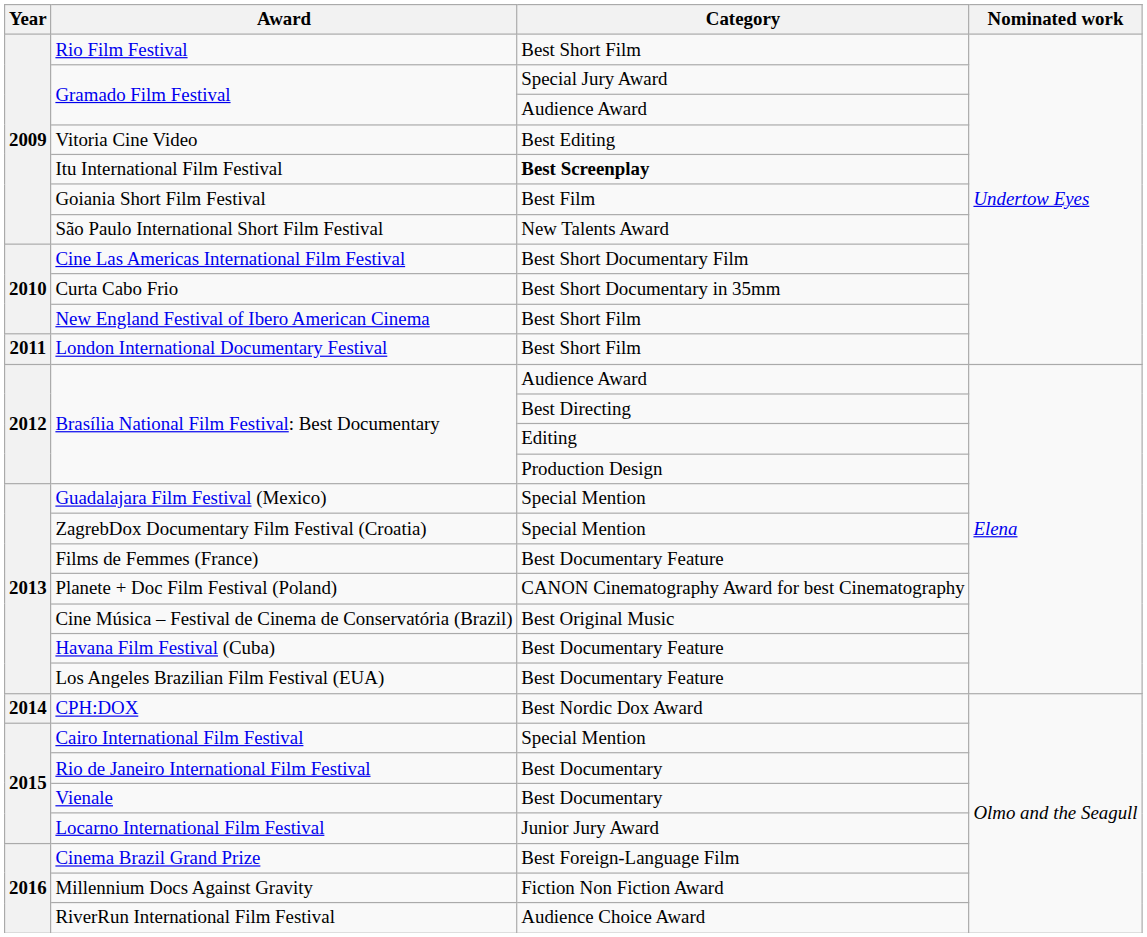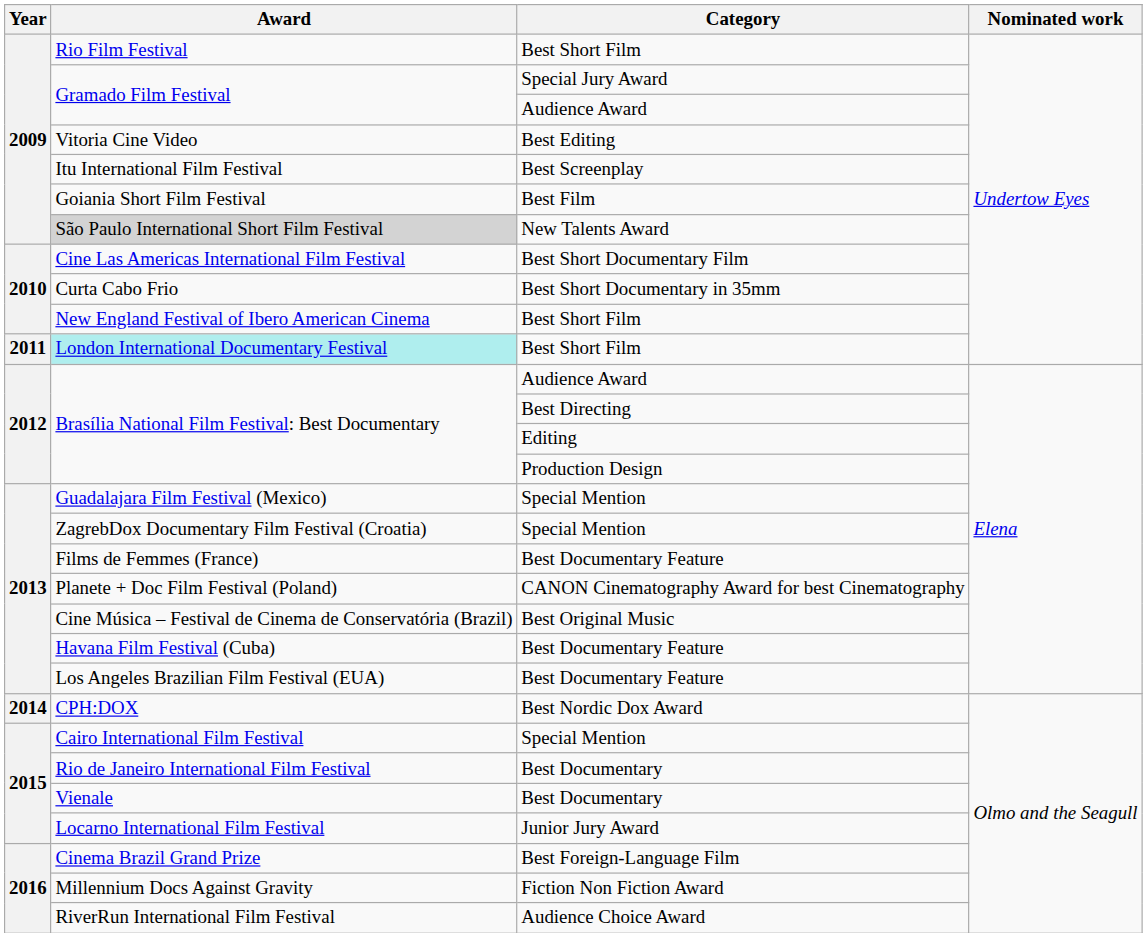(585, 169) bold -> (582, 169) normal
(219, 229) no background -> (219, 229) lightgrey background
(221, 348) no background -> (221, 348) paleturquoise background
